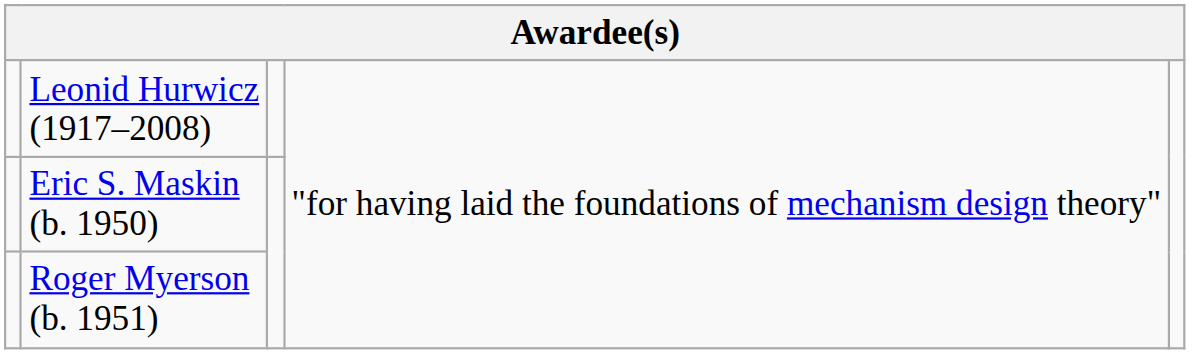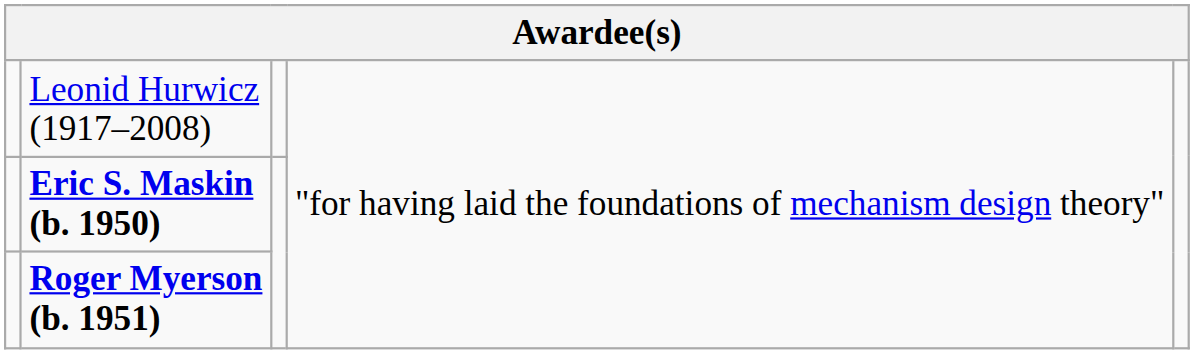(135, 203) normal -> (141, 203) bold
(139, 298) normal -> (146, 298) bold
